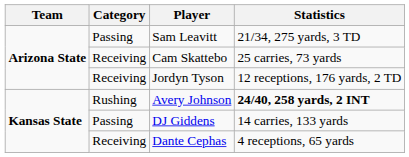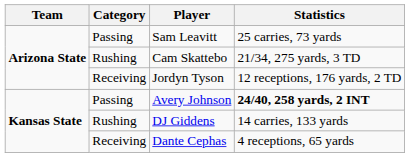(299, 36) 21/34, 275 yards, 3 TD -> (289, 36) 25 carries, 73 yards
(119, 57) Receiving -> (114, 57) Rushing
(289, 57) 25 carries, 73 yards -> (299, 57) 21/34, 275 yards, 3 TD
(114, 99) Rushing -> (113, 99) Passing
(113, 120) Passing -> (114, 120) Rushing
